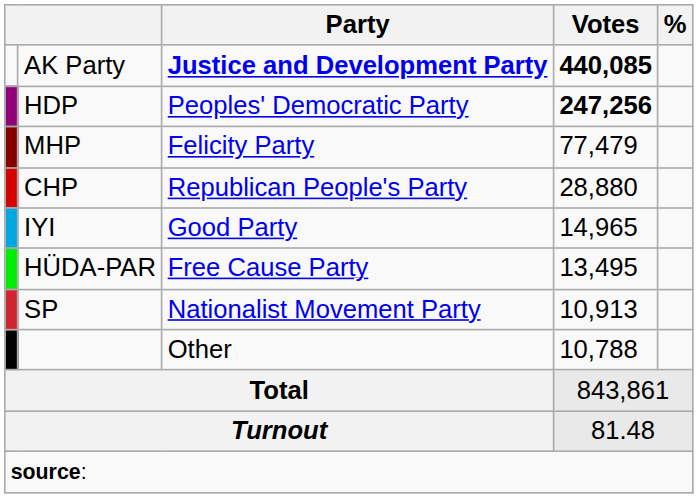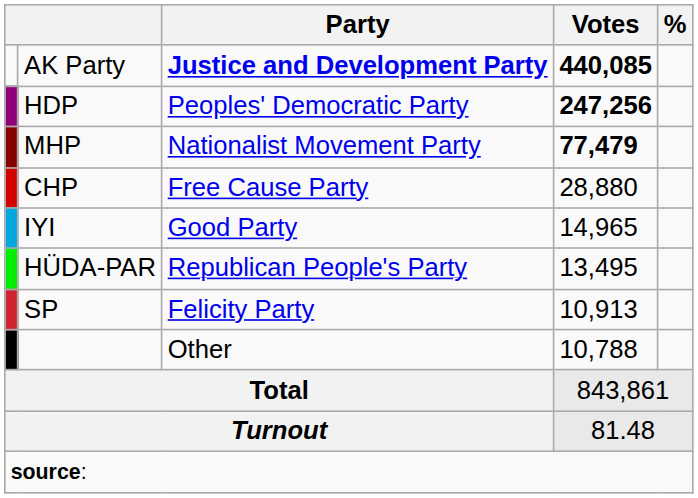(241, 146) Felicity Party -> (324, 146) Nationalist Movement Party
(599, 146) normal -> (599, 146) bold
(317, 187) Republican People's Party -> (268, 187) Free Cause Party
(268, 268) Free Cause Party -> (317, 268) Republican People's Party
(324, 308) Nationalist Movement Party -> (241, 308) Felicity Party
